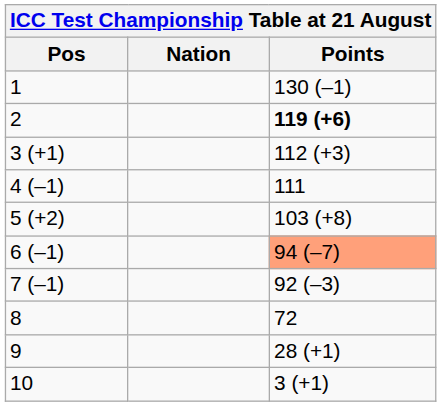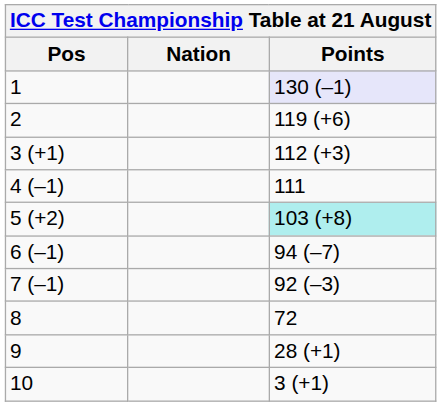(313, 86) no background -> (313, 86) lavender background
(313, 119) bold -> (312, 119) normal
(313, 218) no background -> (313, 218) paleturquoise background
(307, 251) lightsalmon background -> (307, 251) no background
